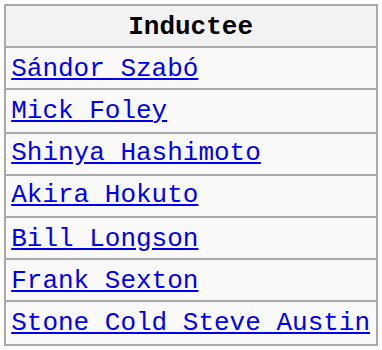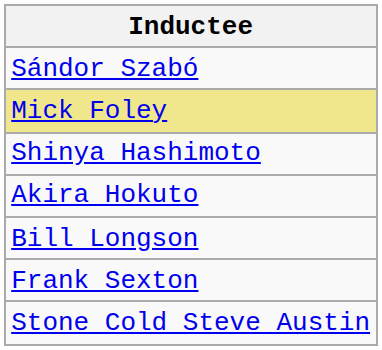(89, 111) no background -> (89, 111) khaki background
